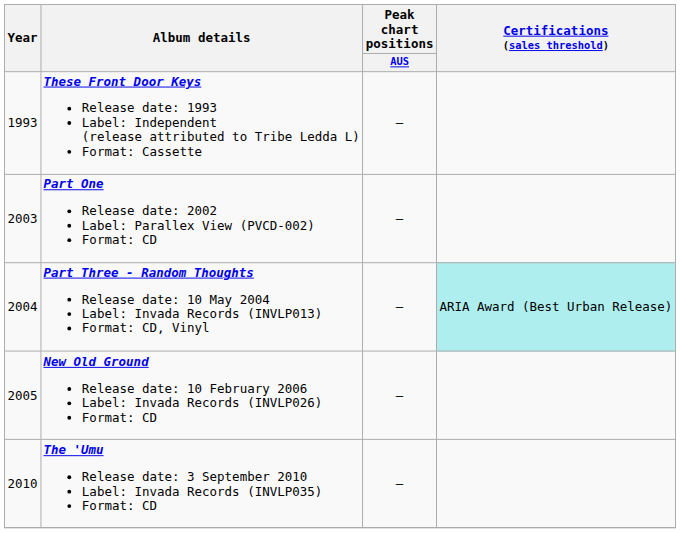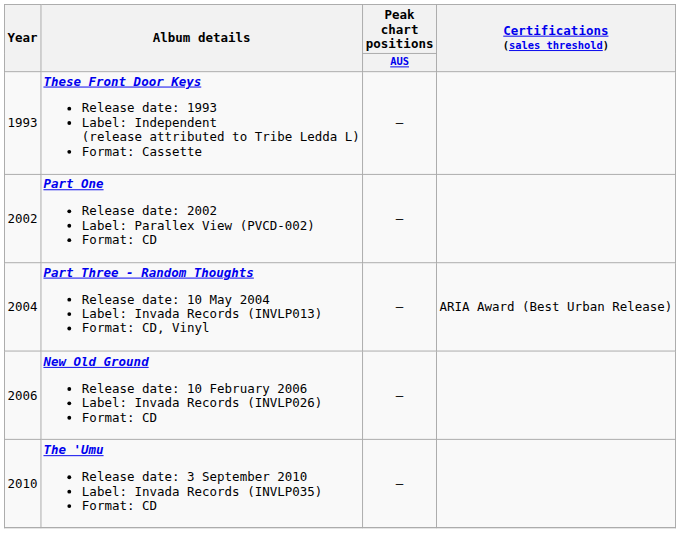(22, 218) 2003 -> (22, 218) 2002
(556, 307) paleturquoise background -> (556, 307) no background
(22, 395) 2005 -> (22, 395) 2006
